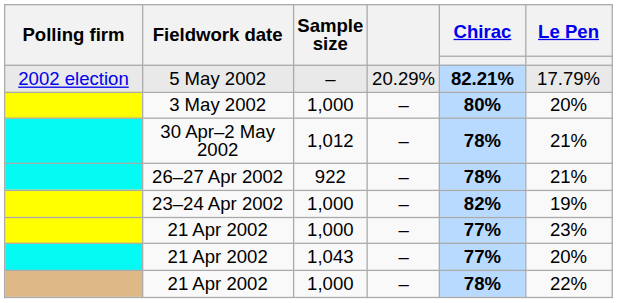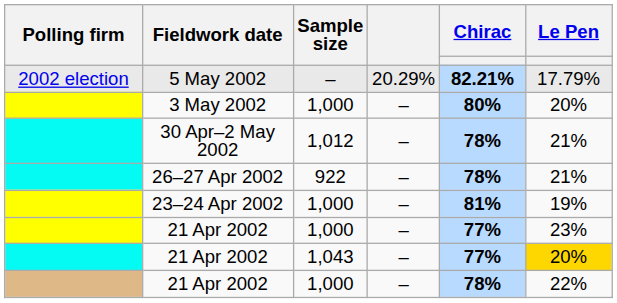(482, 204) 82% -> (482, 204) 81%
(569, 257) no background -> (569, 257) gold background
